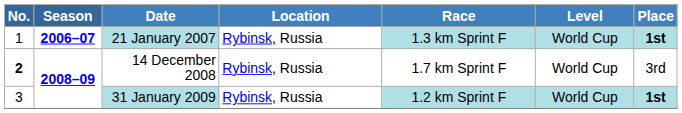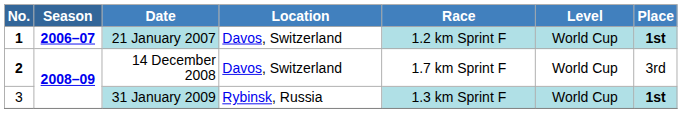(19, 38) normal -> (19, 38) bold
(272, 38) Rybinsk, Russia -> (282, 38) Davos, Switzerland
(459, 38) 1.3 km Sprint F -> (459, 38) 1.2 km Sprint F
(272, 68) Rybinsk, Russia -> (282, 68) Davos, Switzerland
(459, 98) 1.2 km Sprint F -> (459, 98) 1.3 km Sprint F
